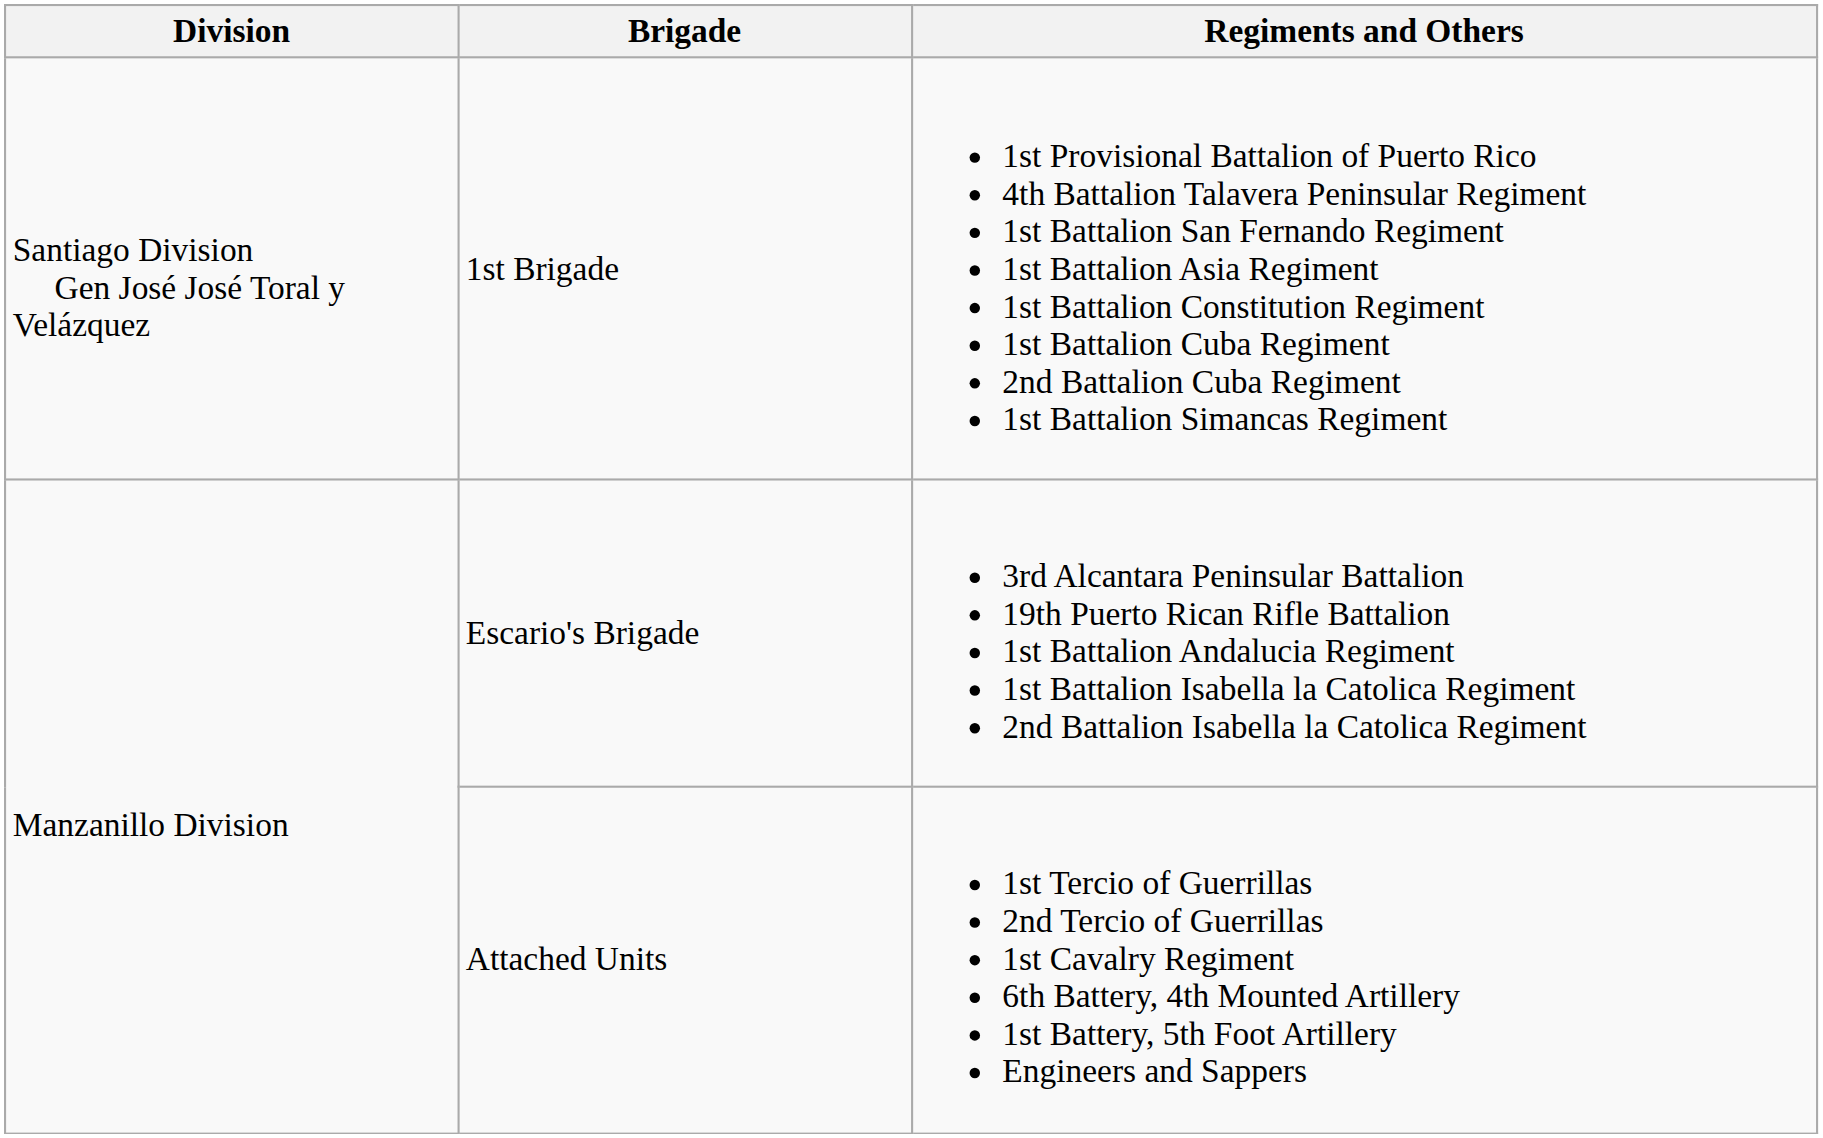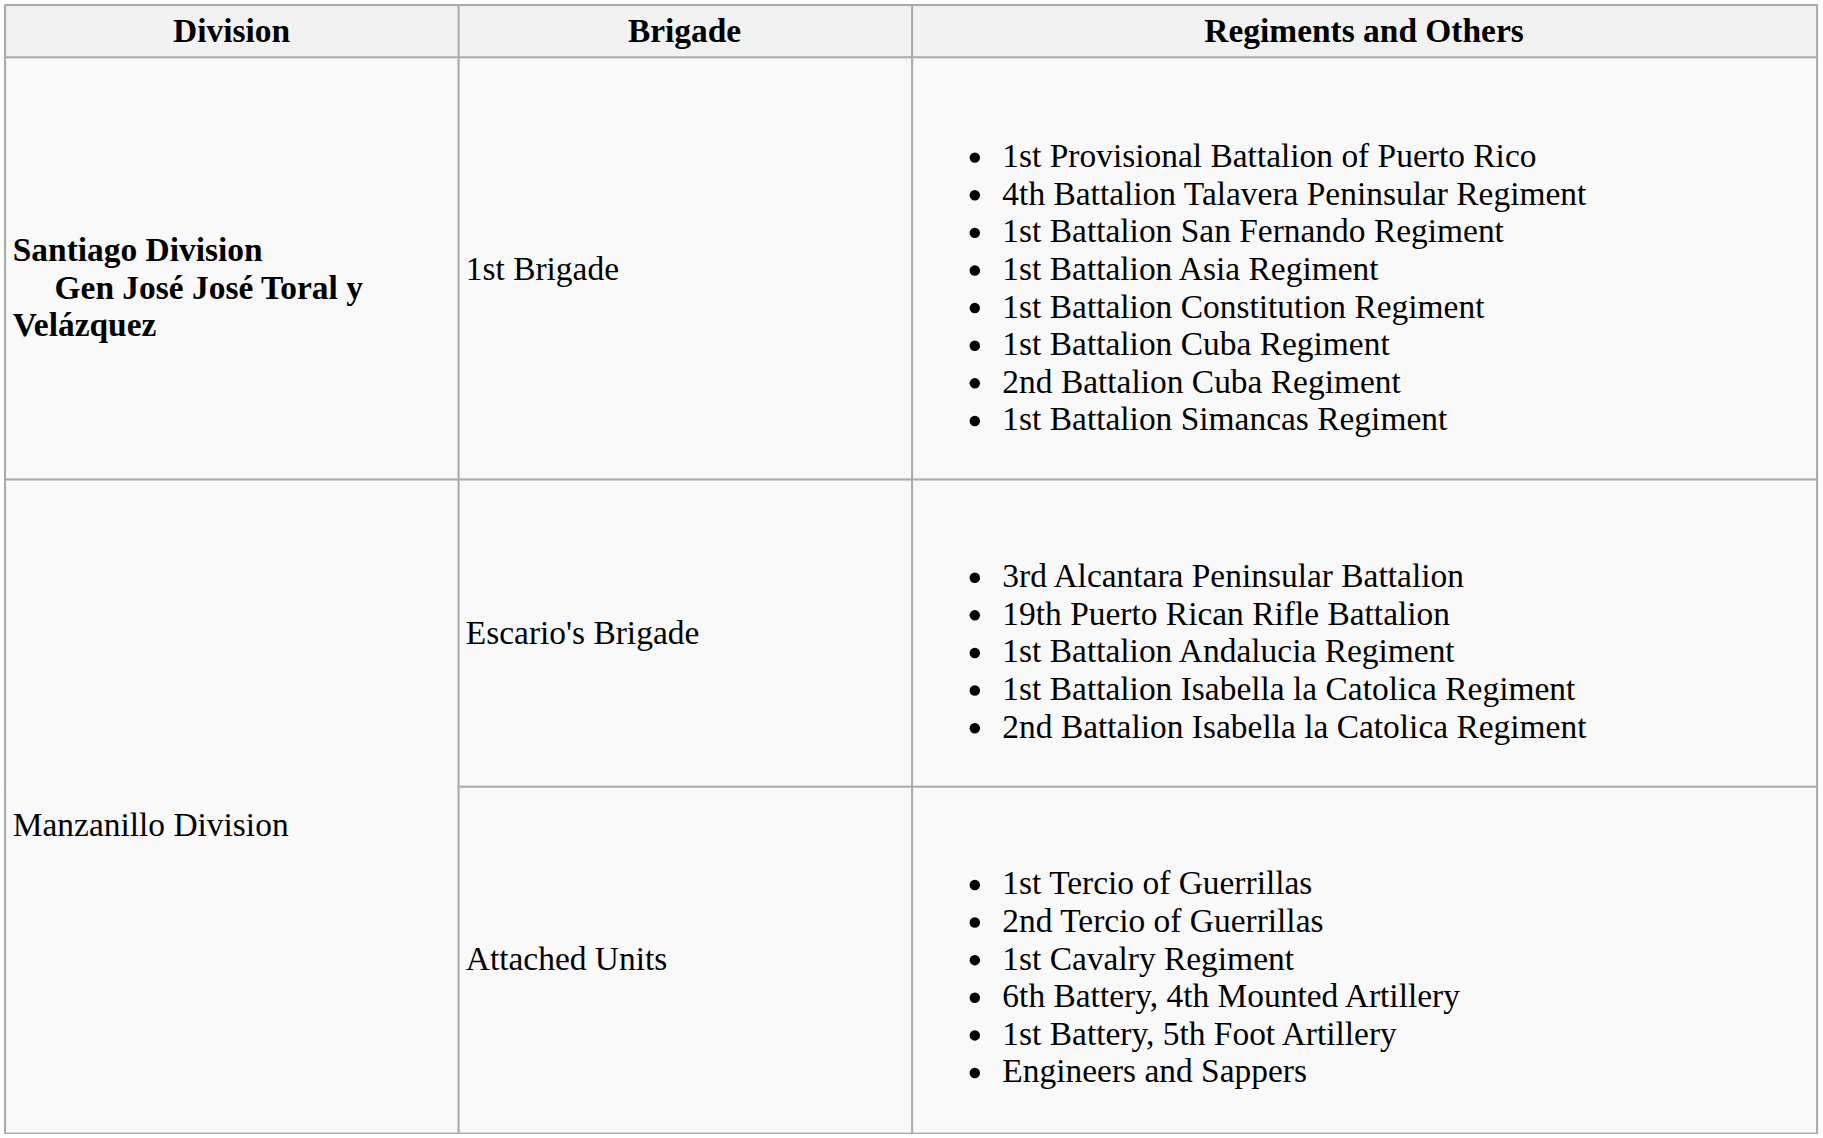(179, 286) normal -> (188, 286) bold
